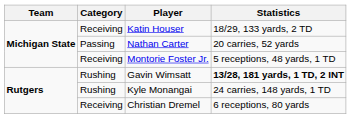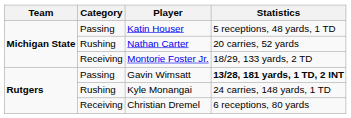(101, 28) Receiving -> (97, 28) Passing
(263, 28) 18/29, 133 yards, 2 TD -> (274, 28) 5 receptions, 48 yards, 1 TD
(97, 43) Passing -> (98, 43) Rushing
(274, 59) 5 receptions, 48 yards, 1 TD -> (263, 59) 18/29, 133 yards, 2 TD
(98, 74) Rushing -> (97, 74) Passing
